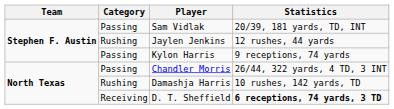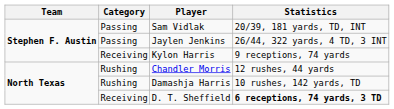(119, 41) Rushing -> (119, 41) Passing
(285, 41) 12 rushes, 44 yards -> (311, 41) 26/44, 322 yards, 4 TD, 3 INT
(119, 55) Passing -> (124, 55) Receiving
(119, 69) Passing -> (119, 69) Rushing
(311, 69) 26/44, 322 yards, 4 TD, 3 INT -> (285, 69) 12 rushes, 44 yards
